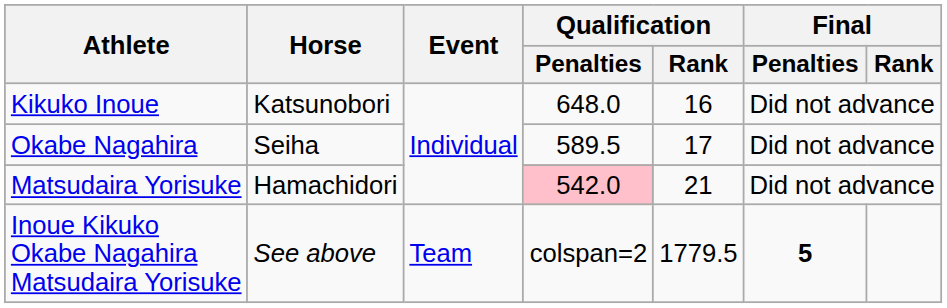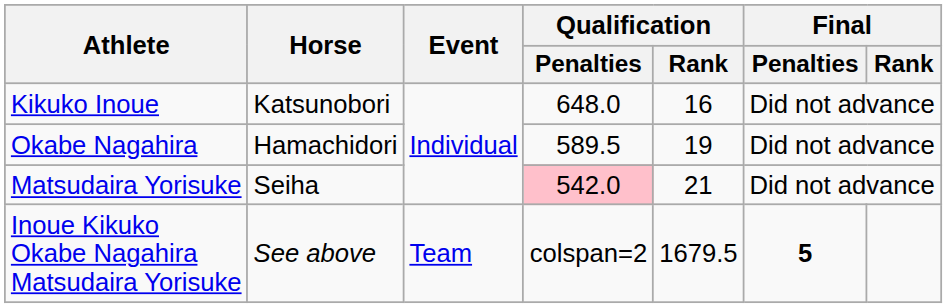(286, 145) Seiha -> (325, 145) Hamachidori
(698, 145) 17 -> (698, 145) 19
(325, 185) Hamachidori -> (286, 185) Seiha
(698, 254) 1779.5 -> (698, 254) 1679.5
